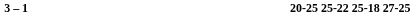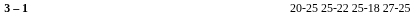(350, 8) bold -> (350, 8) normal
